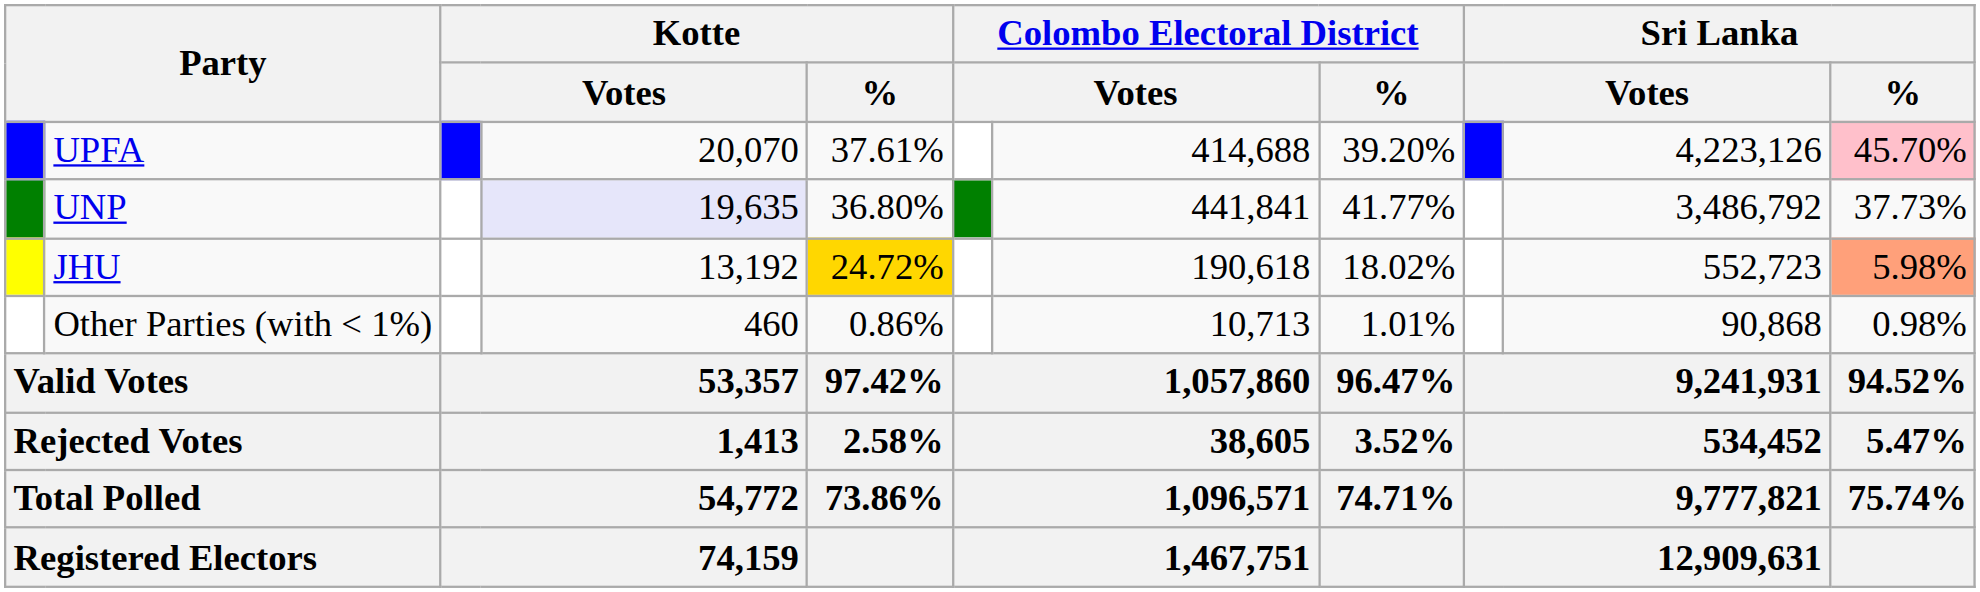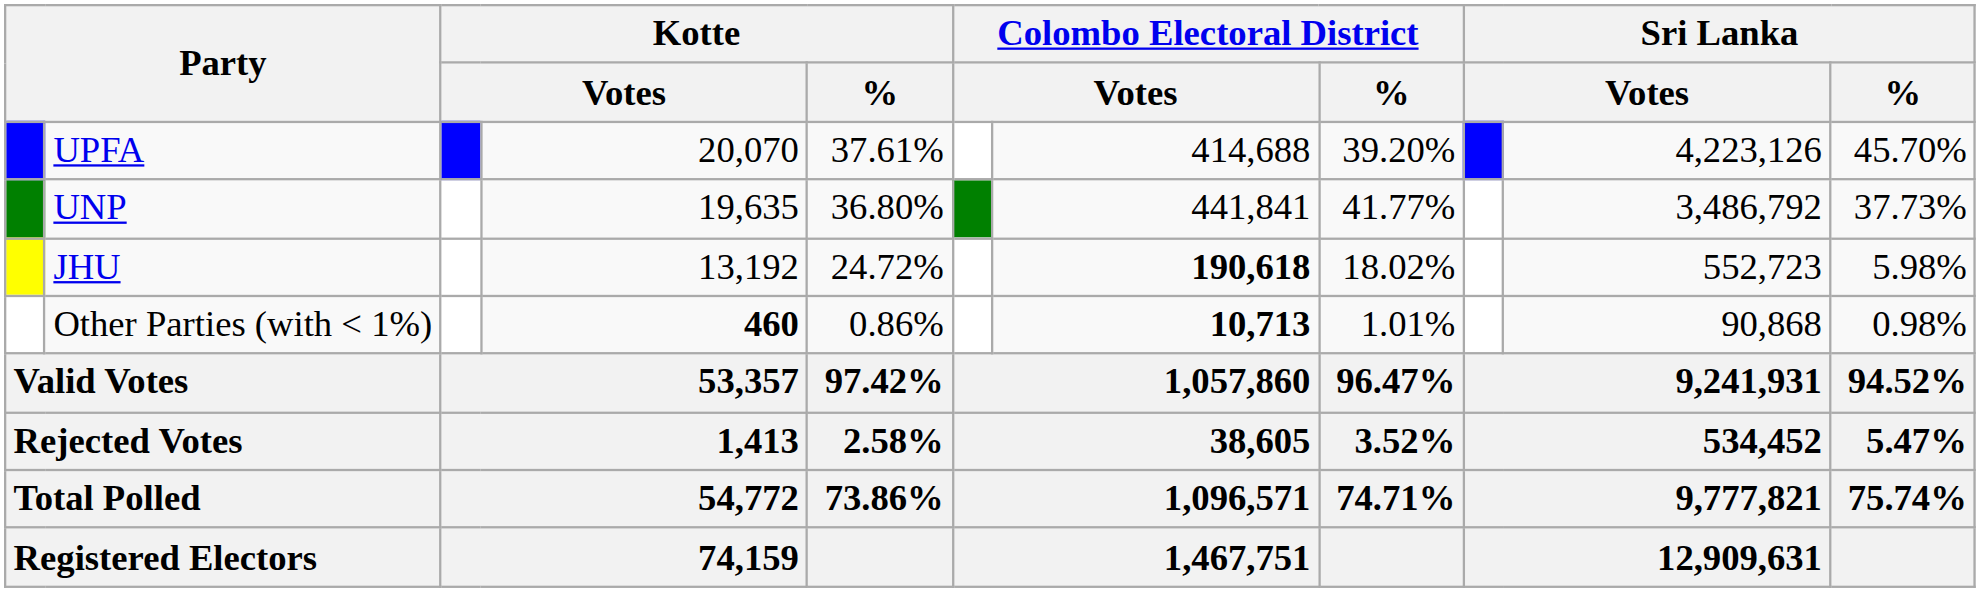(1910, 149) pink background -> (1910, 149) no background
(749, 207) lavender background -> (749, 207) no background
(887, 265) gold background -> (887, 265) no background
(1251, 265) normal -> (1251, 265) bold
(1919, 265) lightsalmon background -> (1919, 265) no background
(771, 324) normal -> (771, 324) bold
(1260, 324) normal -> (1260, 324) bold
